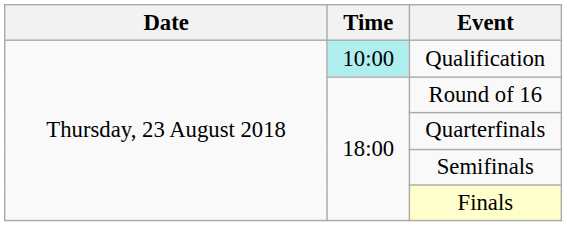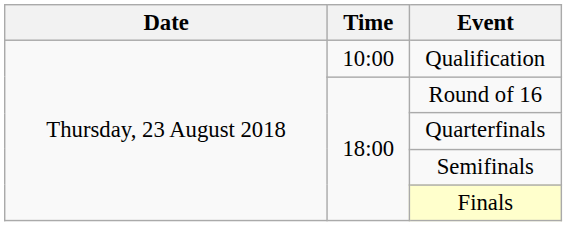(368, 58) paleturquoise background -> (368, 58) no background
